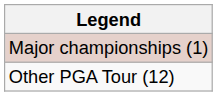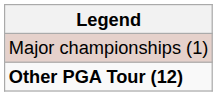(92, 77) normal -> (96, 77) bold
